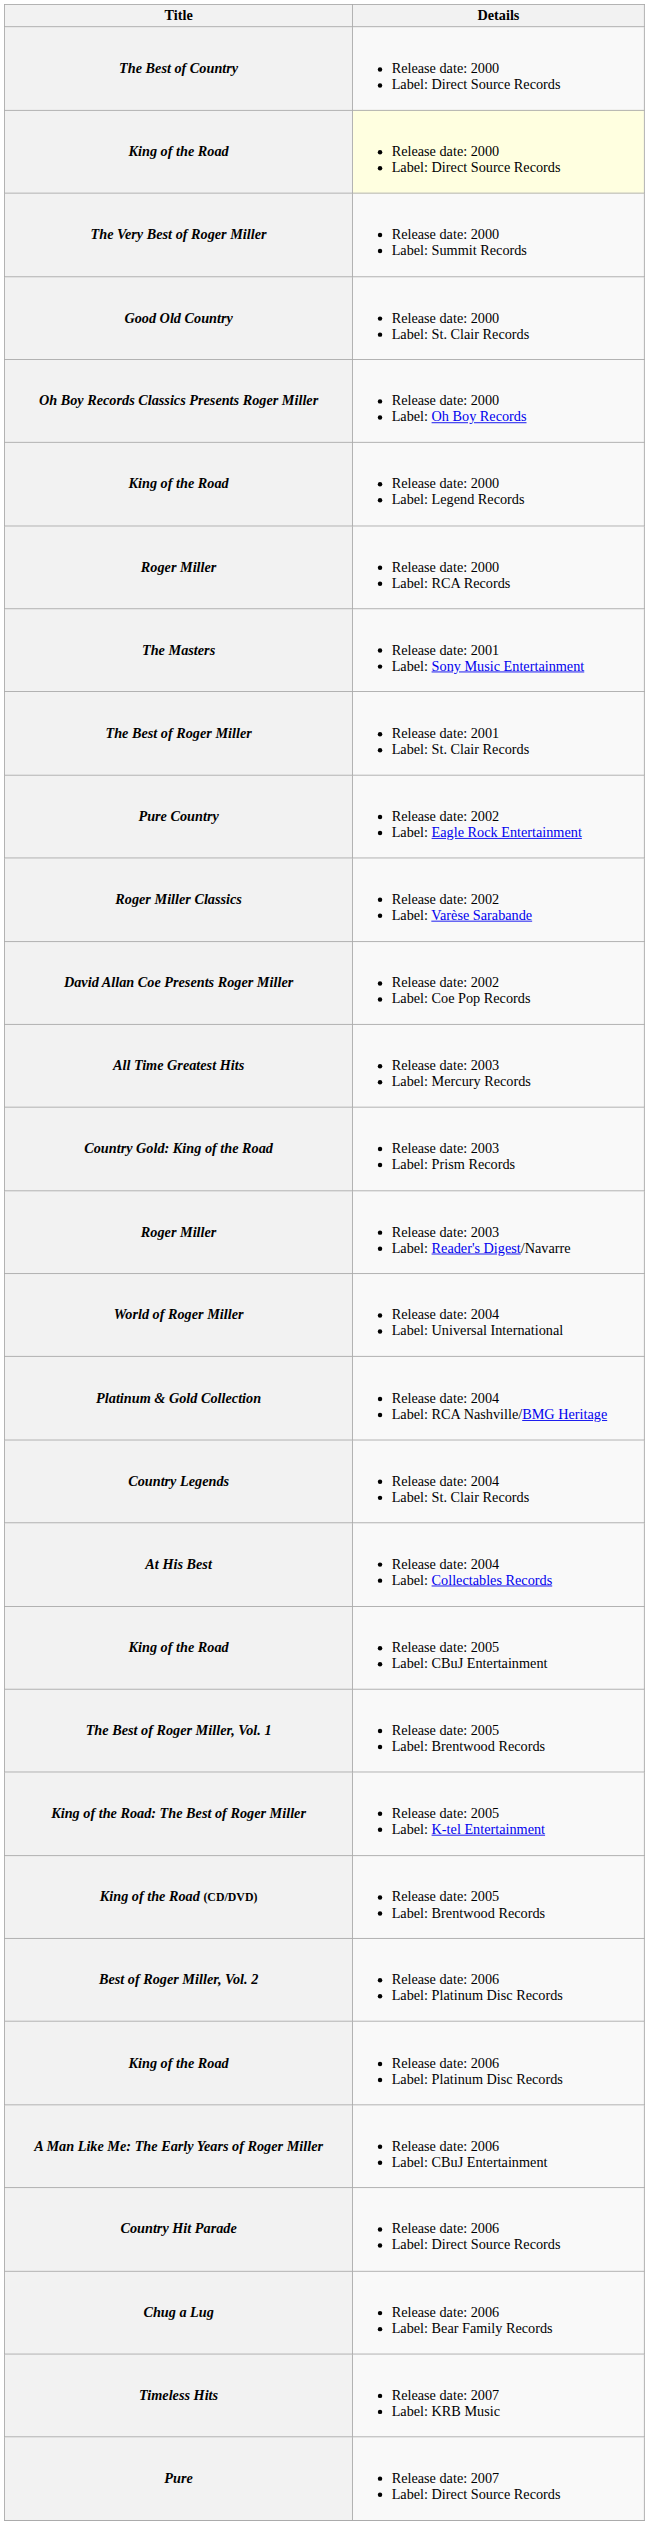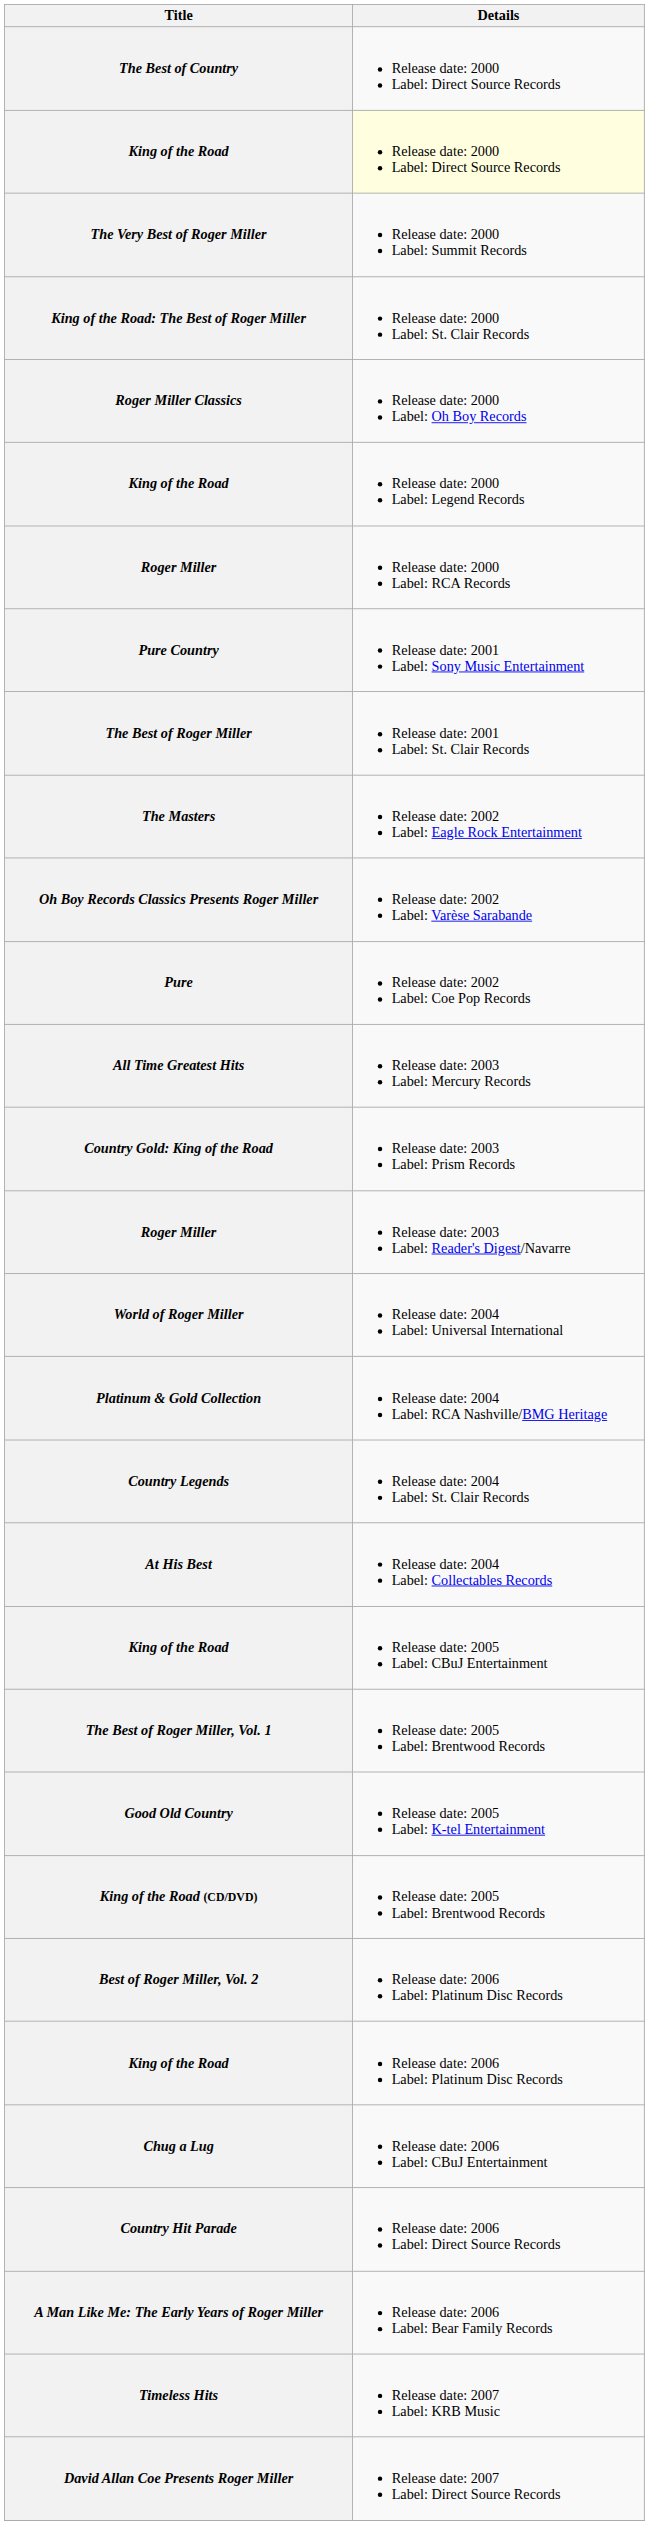(179, 317) Good Old Country -> (179, 317) King of the Road: The Best of Roger Miller
(179, 401) Oh Boy Records Classics Presents Roger Miller -> (179, 401) Roger Miller Classics
(179, 650) The Masters -> (179, 650) Pure Country
(179, 816) Pure Country -> (179, 816) The Masters
(179, 899) Roger Miller Classics -> (179, 899) Oh Boy Records Classics Presents Roger Miller
(179, 982) David Allan Coe Presents Roger Miller -> (179, 982) Pure
(179, 1813) King of the Road: The Best of Roger Miller -> (179, 1813) Good Old Country
(179, 2146) A Man Like Me: The Early Years of Roger Miller -> (179, 2146) Chug a Lug
(179, 2312) Chug a Lug -> (179, 2312) A Man Like Me: The Early Years of Roger Miller
(179, 2478) Pure -> (179, 2478) David Allan Coe Presents Roger Miller
